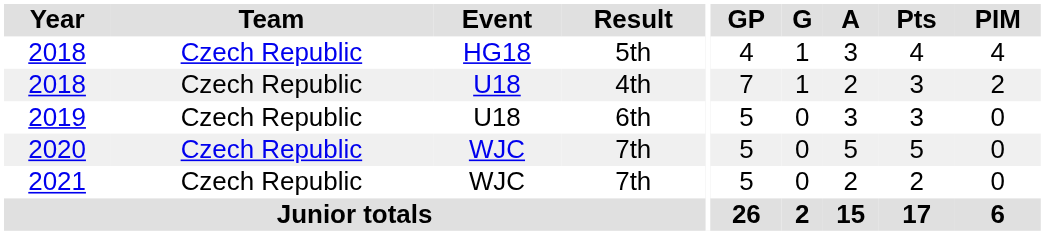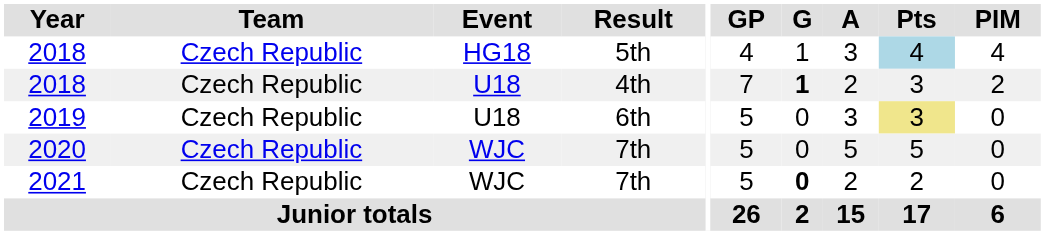(917, 52) no background -> (917, 52) lightblue background
(802, 84) normal -> (802, 84) bold
(917, 117) no background -> (917, 117) khaki background
(802, 181) normal -> (802, 181) bold
